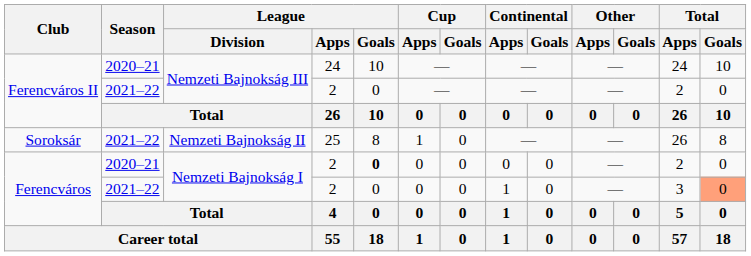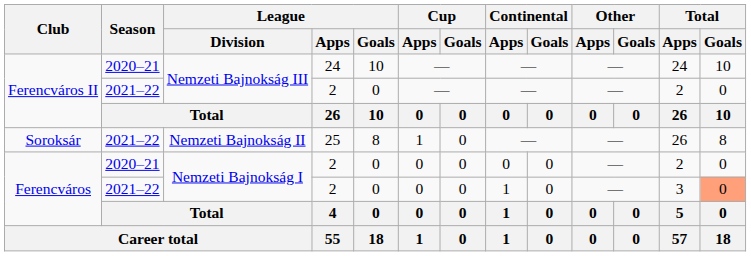(376, 164) bold -> (376, 164) normal
